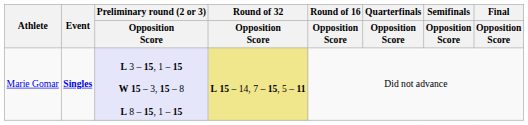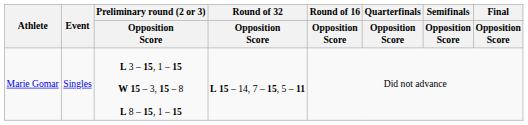(78, 84) bold -> (78, 84) normal
(151, 90) lavender background -> (151, 90) no background
(258, 90) khaki background -> (258, 90) no background
